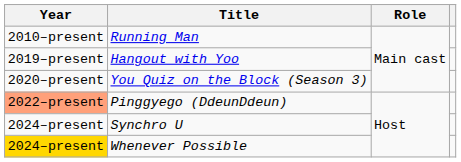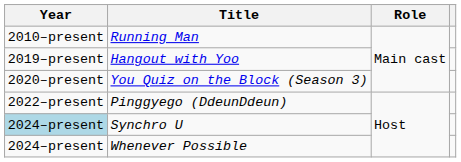(56, 103) lightsalmon background -> (56, 103) no background
(56, 125) no background -> (56, 125) lightblue background
(56, 146) gold background -> (56, 146) no background
